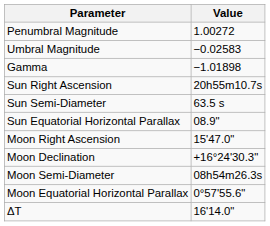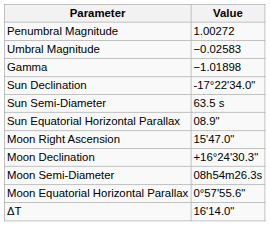- row: (59, 85)
+ row: (47, 85)
